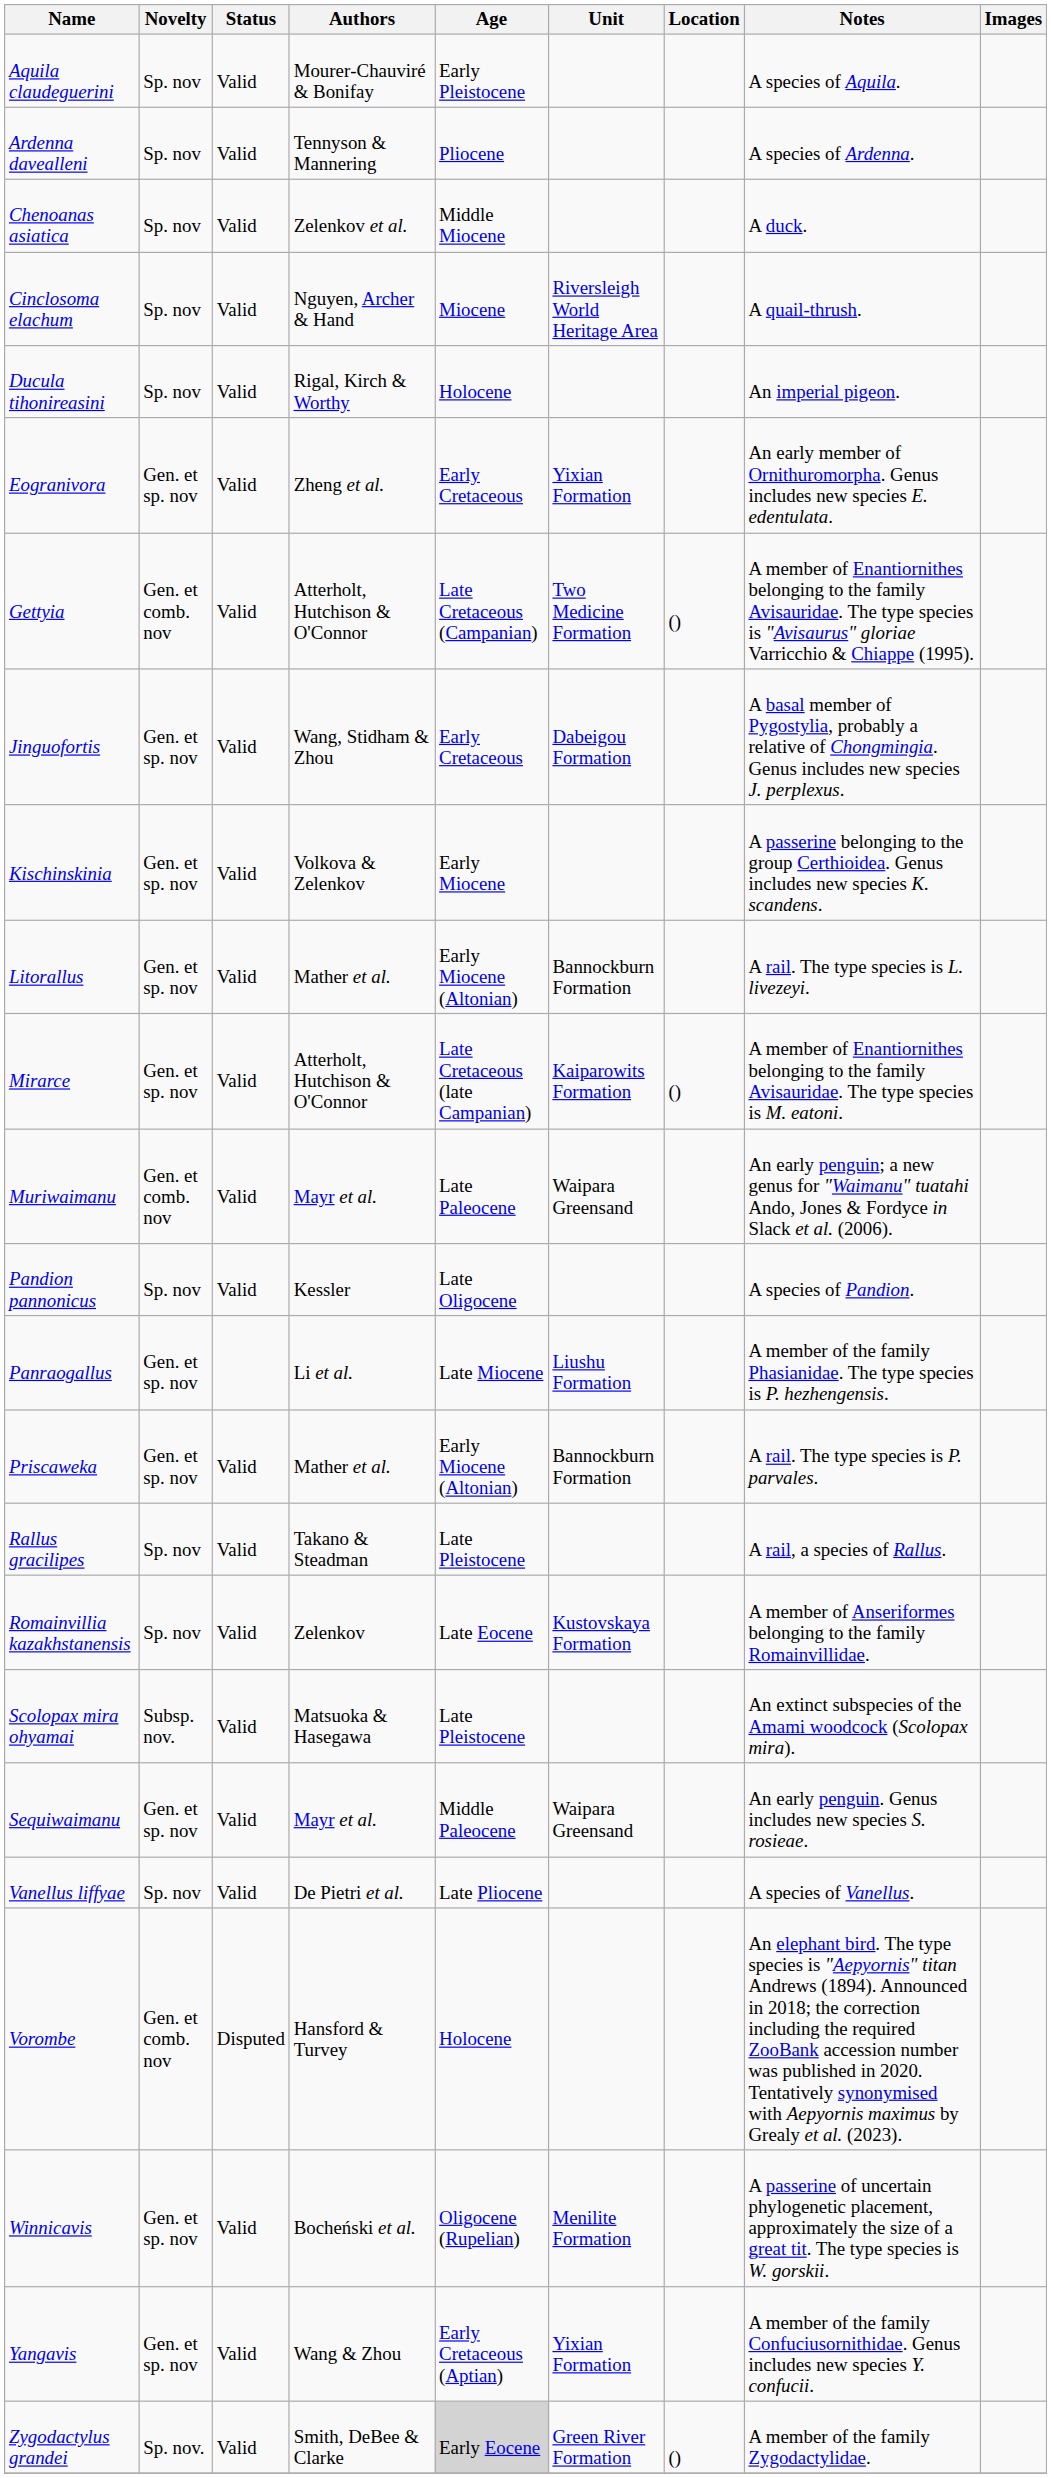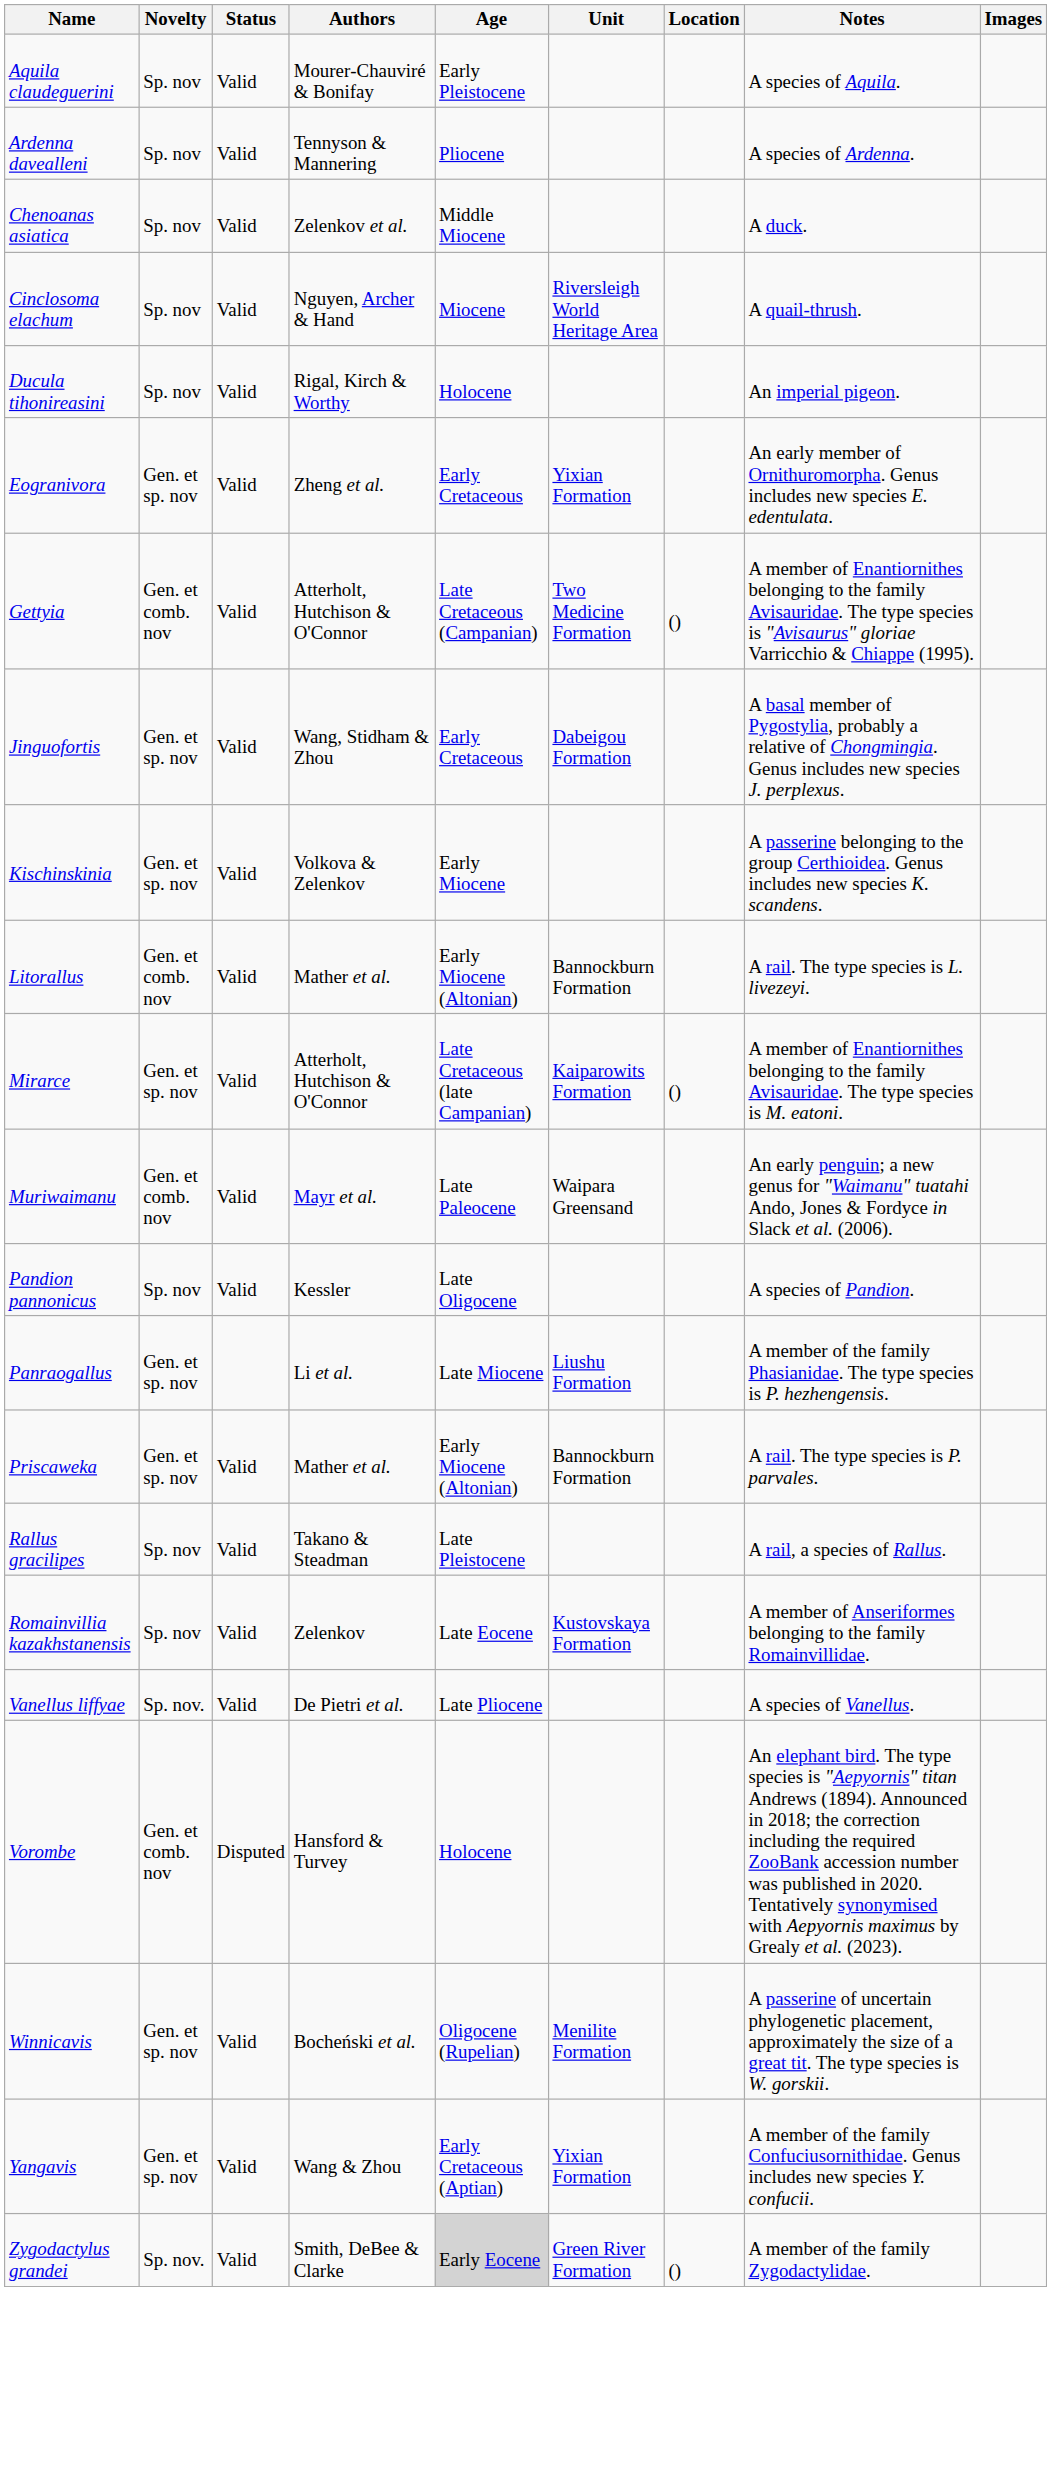(170, 977) Gen. et sp. nov -> (170, 977) Gen. et comb. nov
- row: (64, 1726)
- row: (65, 1820)
(172, 1892) Sp. nov -> (174, 1705) Sp. nov.
